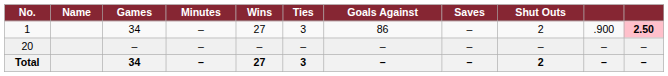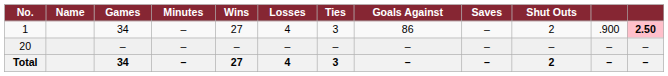+ column: (288, 12)
